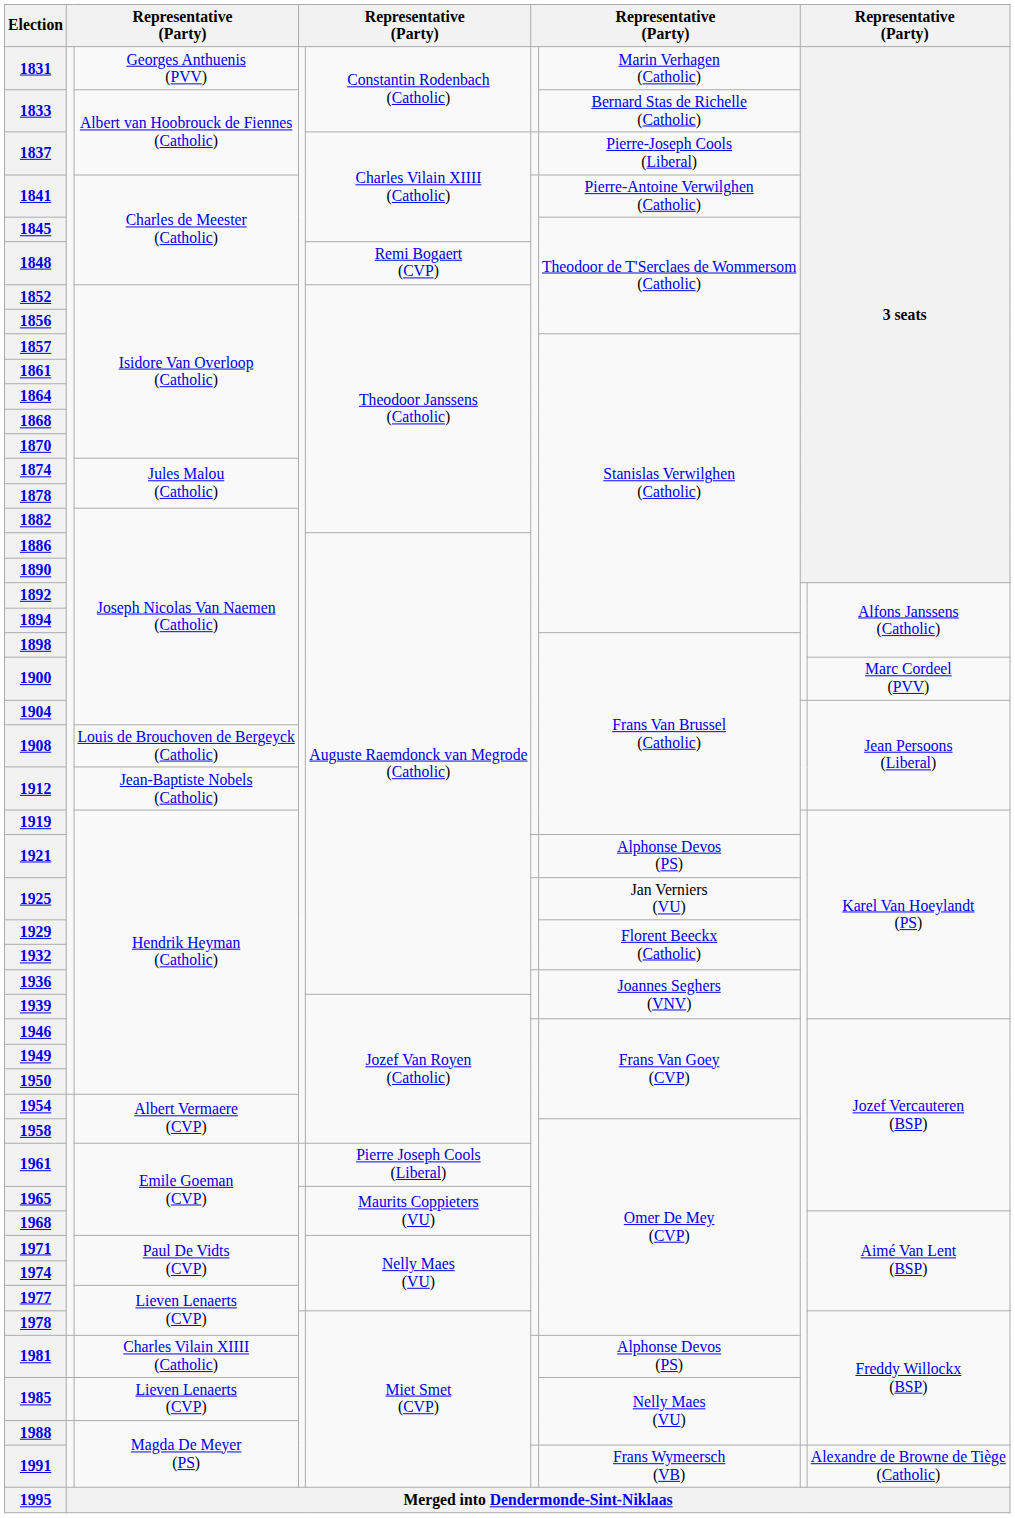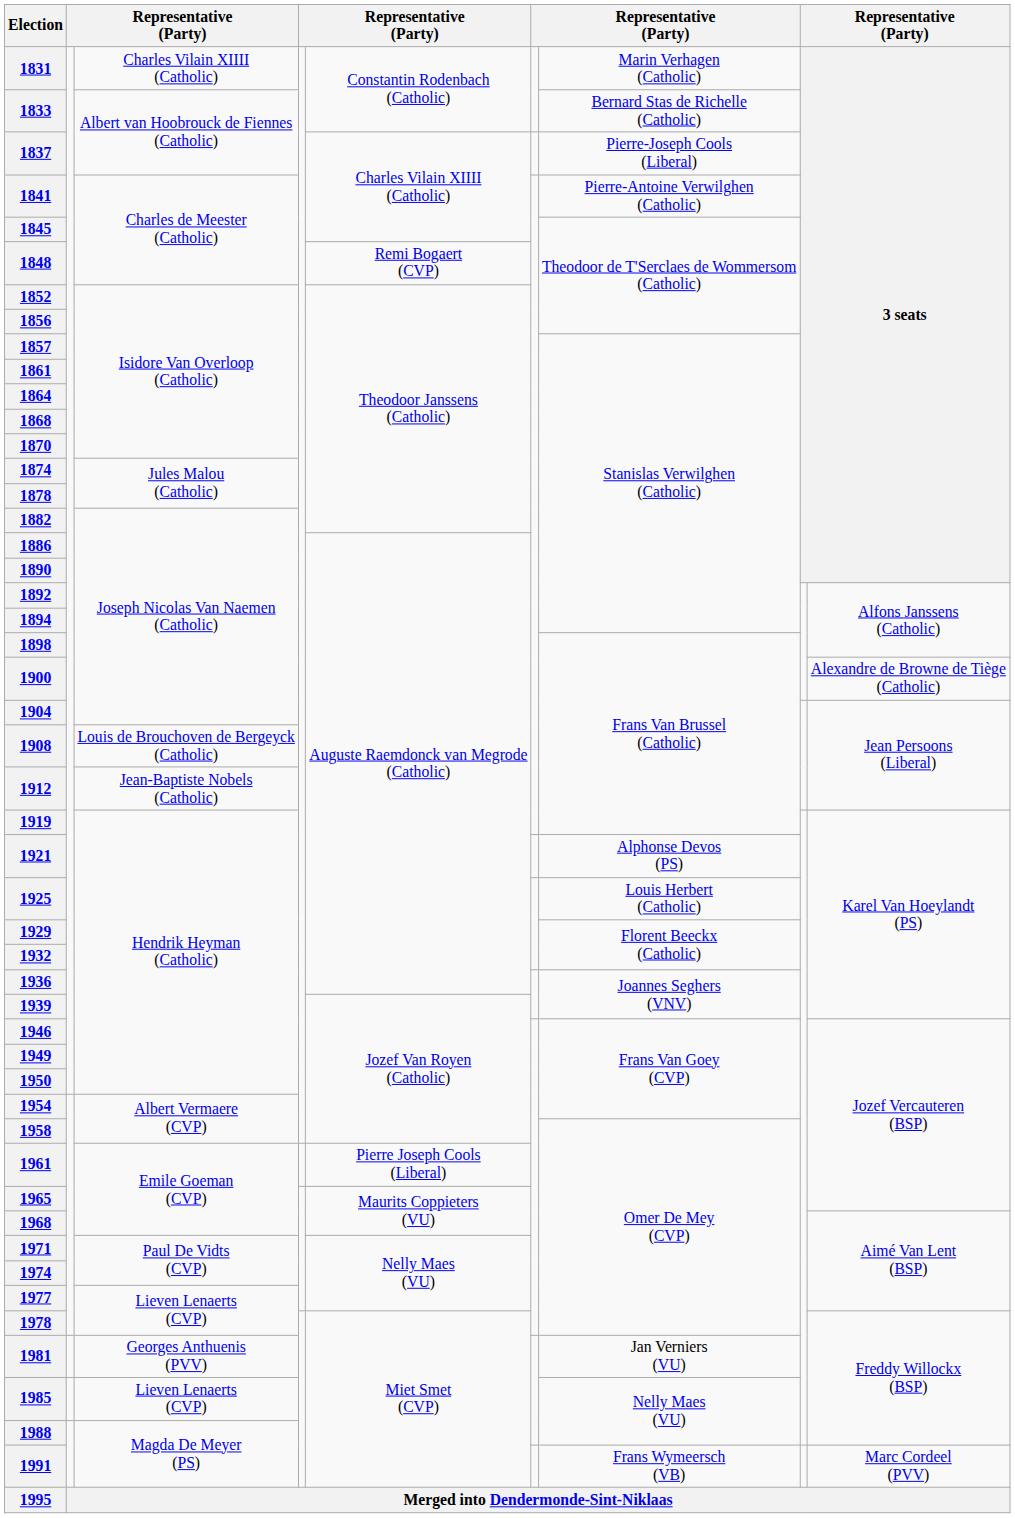(186, 68) Georges Anthuenis (PVV) -> (186, 68) Charles Vilain XIIII (Catholic)
(908, 678) Marc Cordeel (PVV) -> (908, 678) Alexandre de Browne de Tiège (Catholic)
(669, 898) Jan Verniers (VU) -> (669, 898) Louis Herbert (Catholic)
(186, 1356) Charles Vilain XIIII (Catholic) -> (186, 1356) Georges Anthuenis (PVV)
(669, 1356) Alphonse Devos (PS) -> (669, 1356) Jan Verniers (VU)
(908, 1466) Alexandre de Browne de Tiège (Catholic) -> (908, 1466) Marc Cordeel (PVV)
